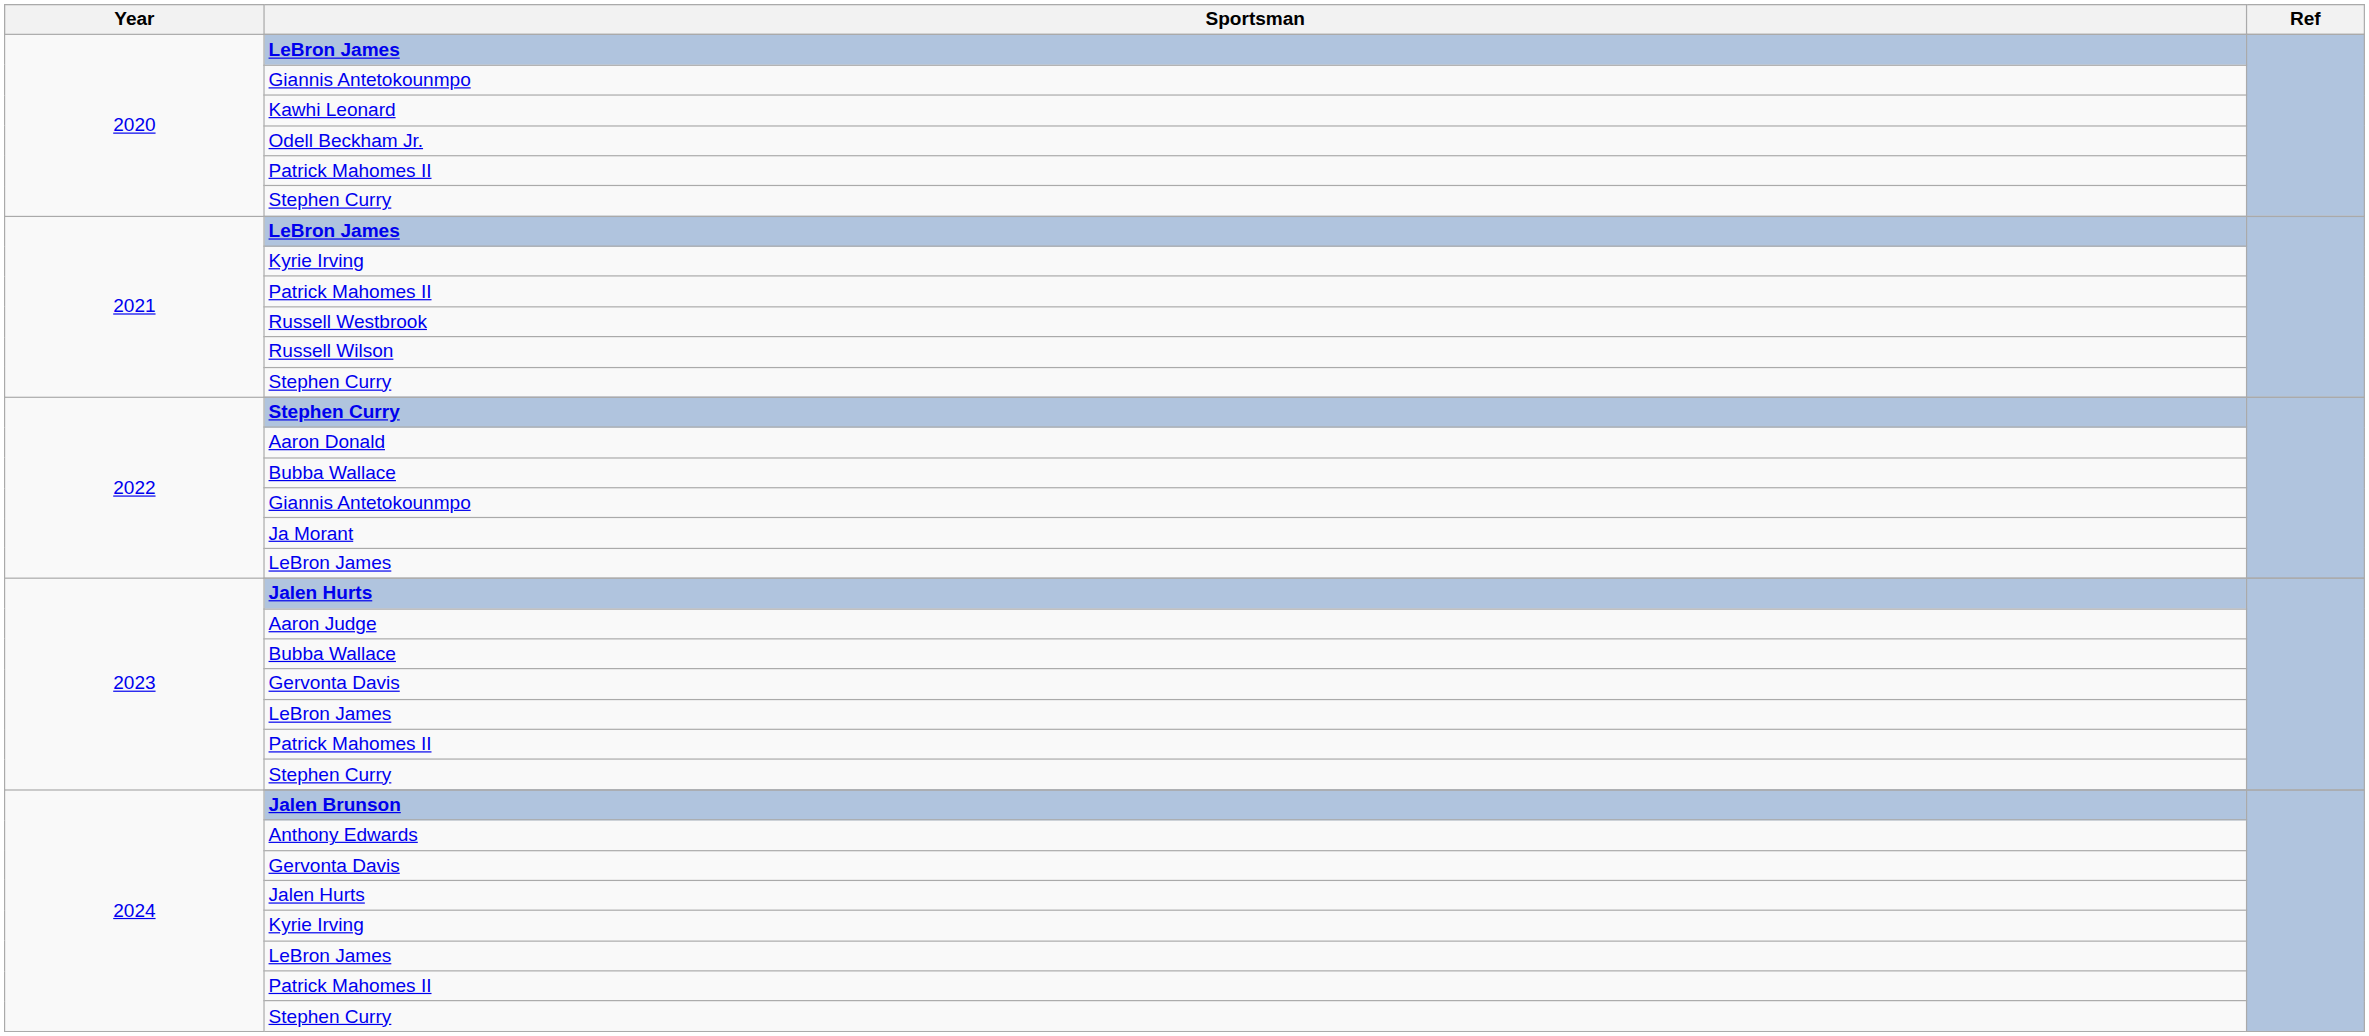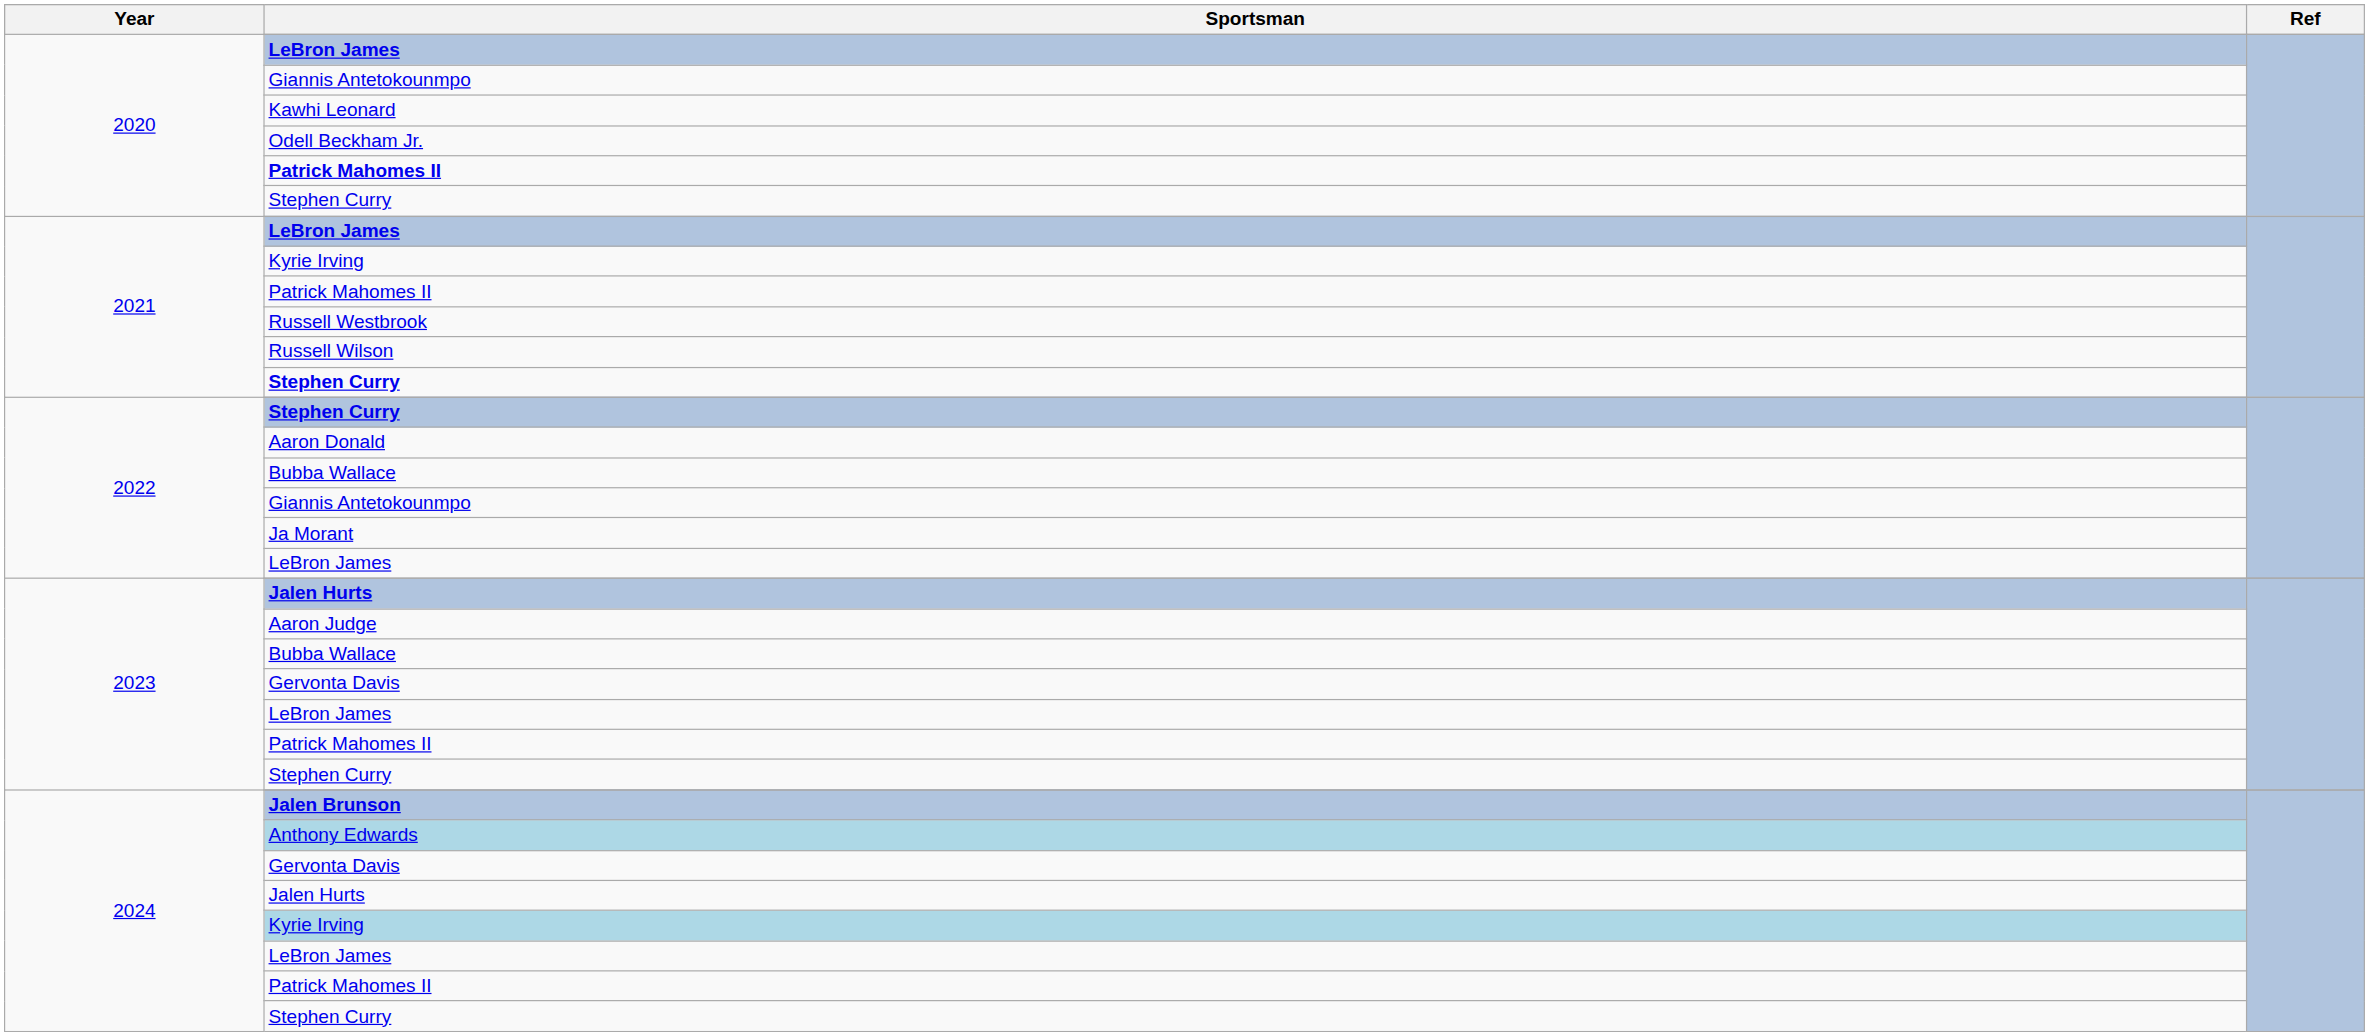(350, 170) normal -> (355, 170) bold
(330, 381) normal -> (334, 381) bold
(343, 834) no background -> (343, 834) lightblue background
(316, 925) no background -> (316, 925) lightblue background
